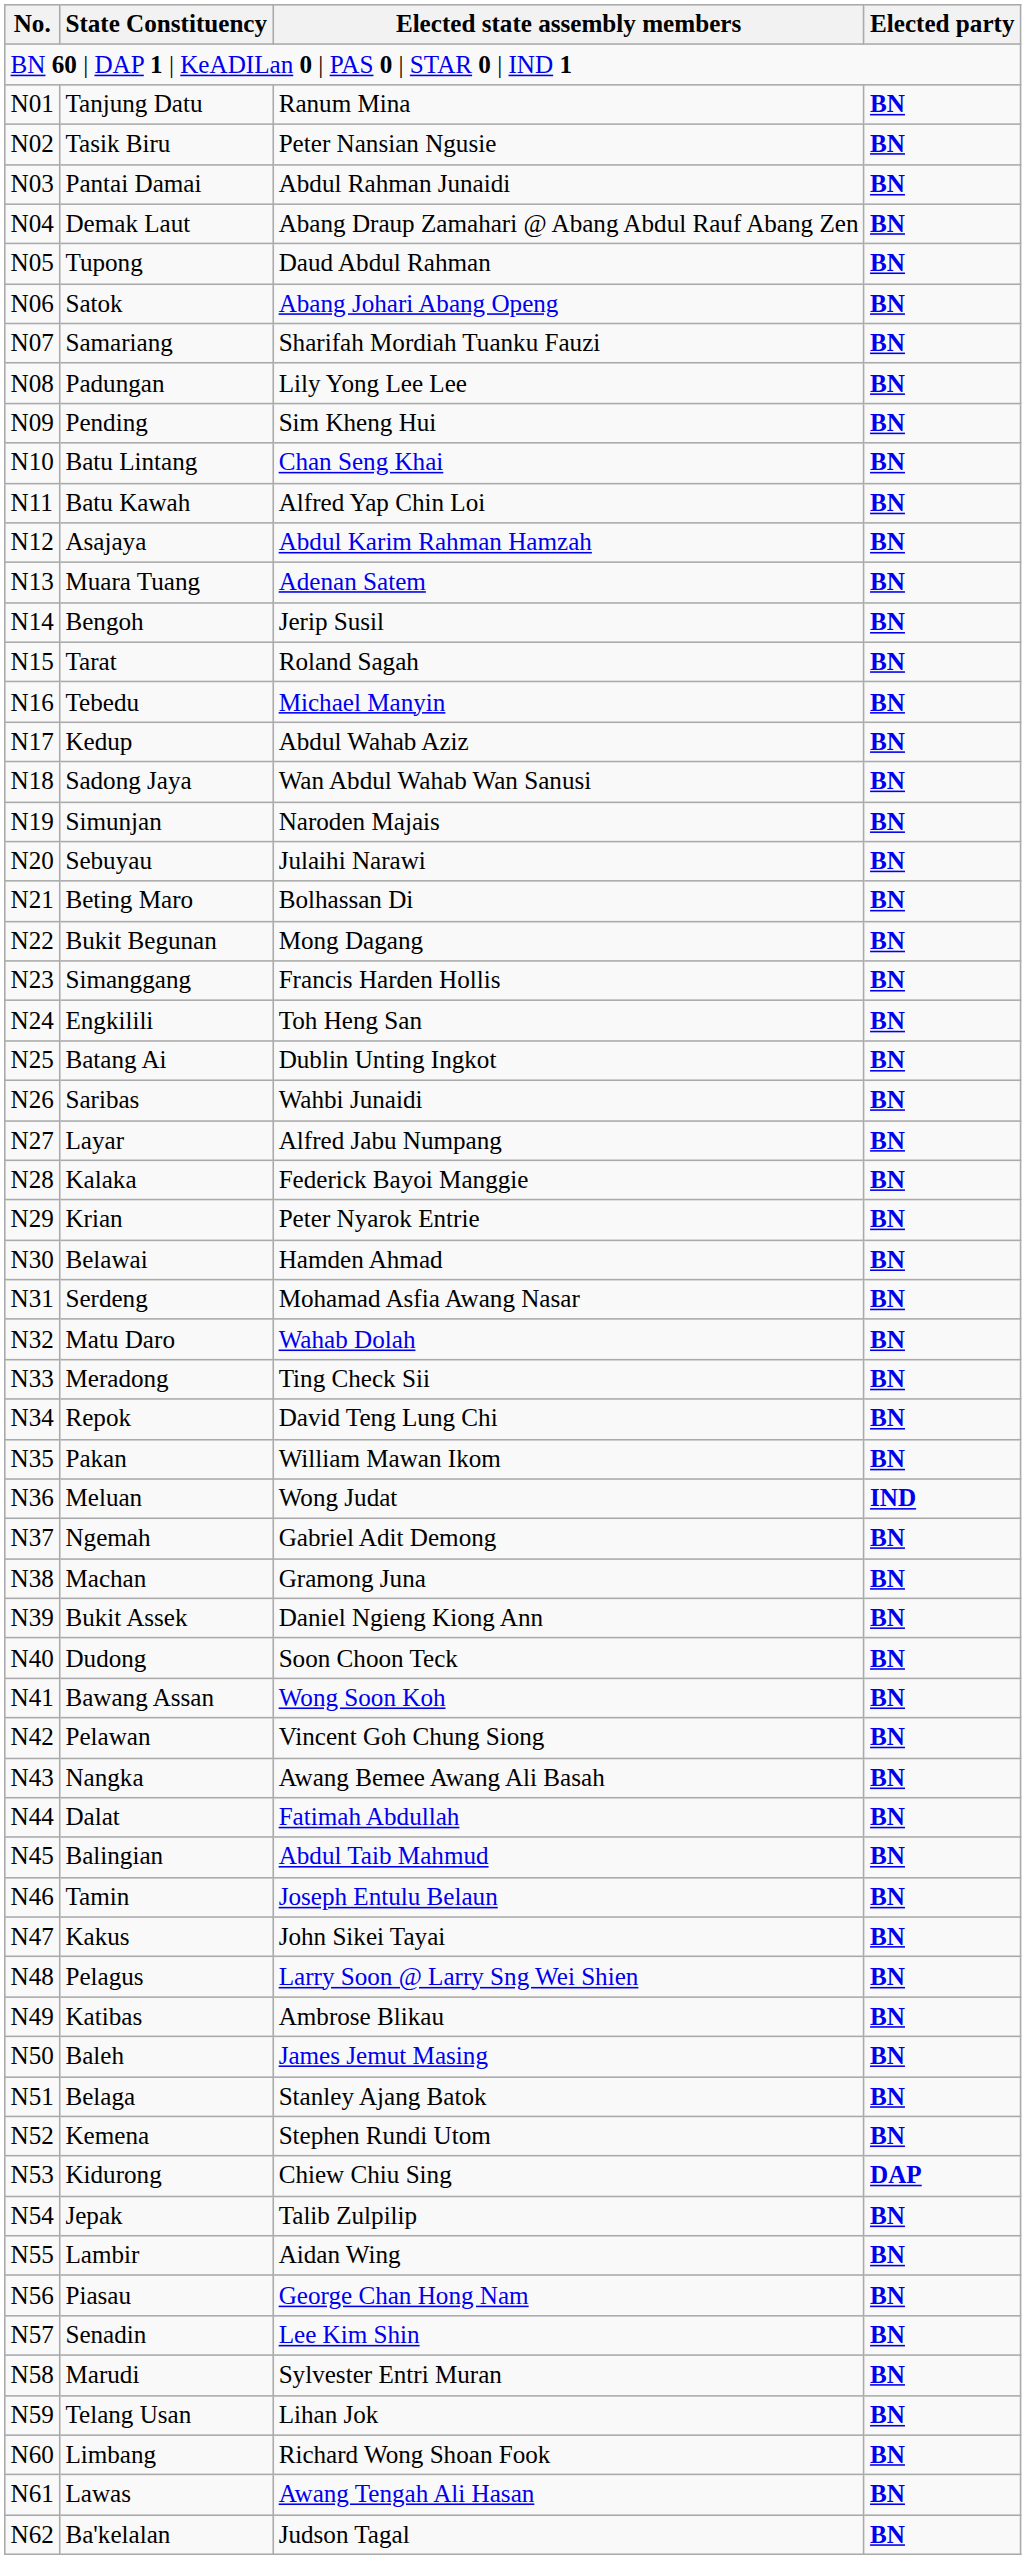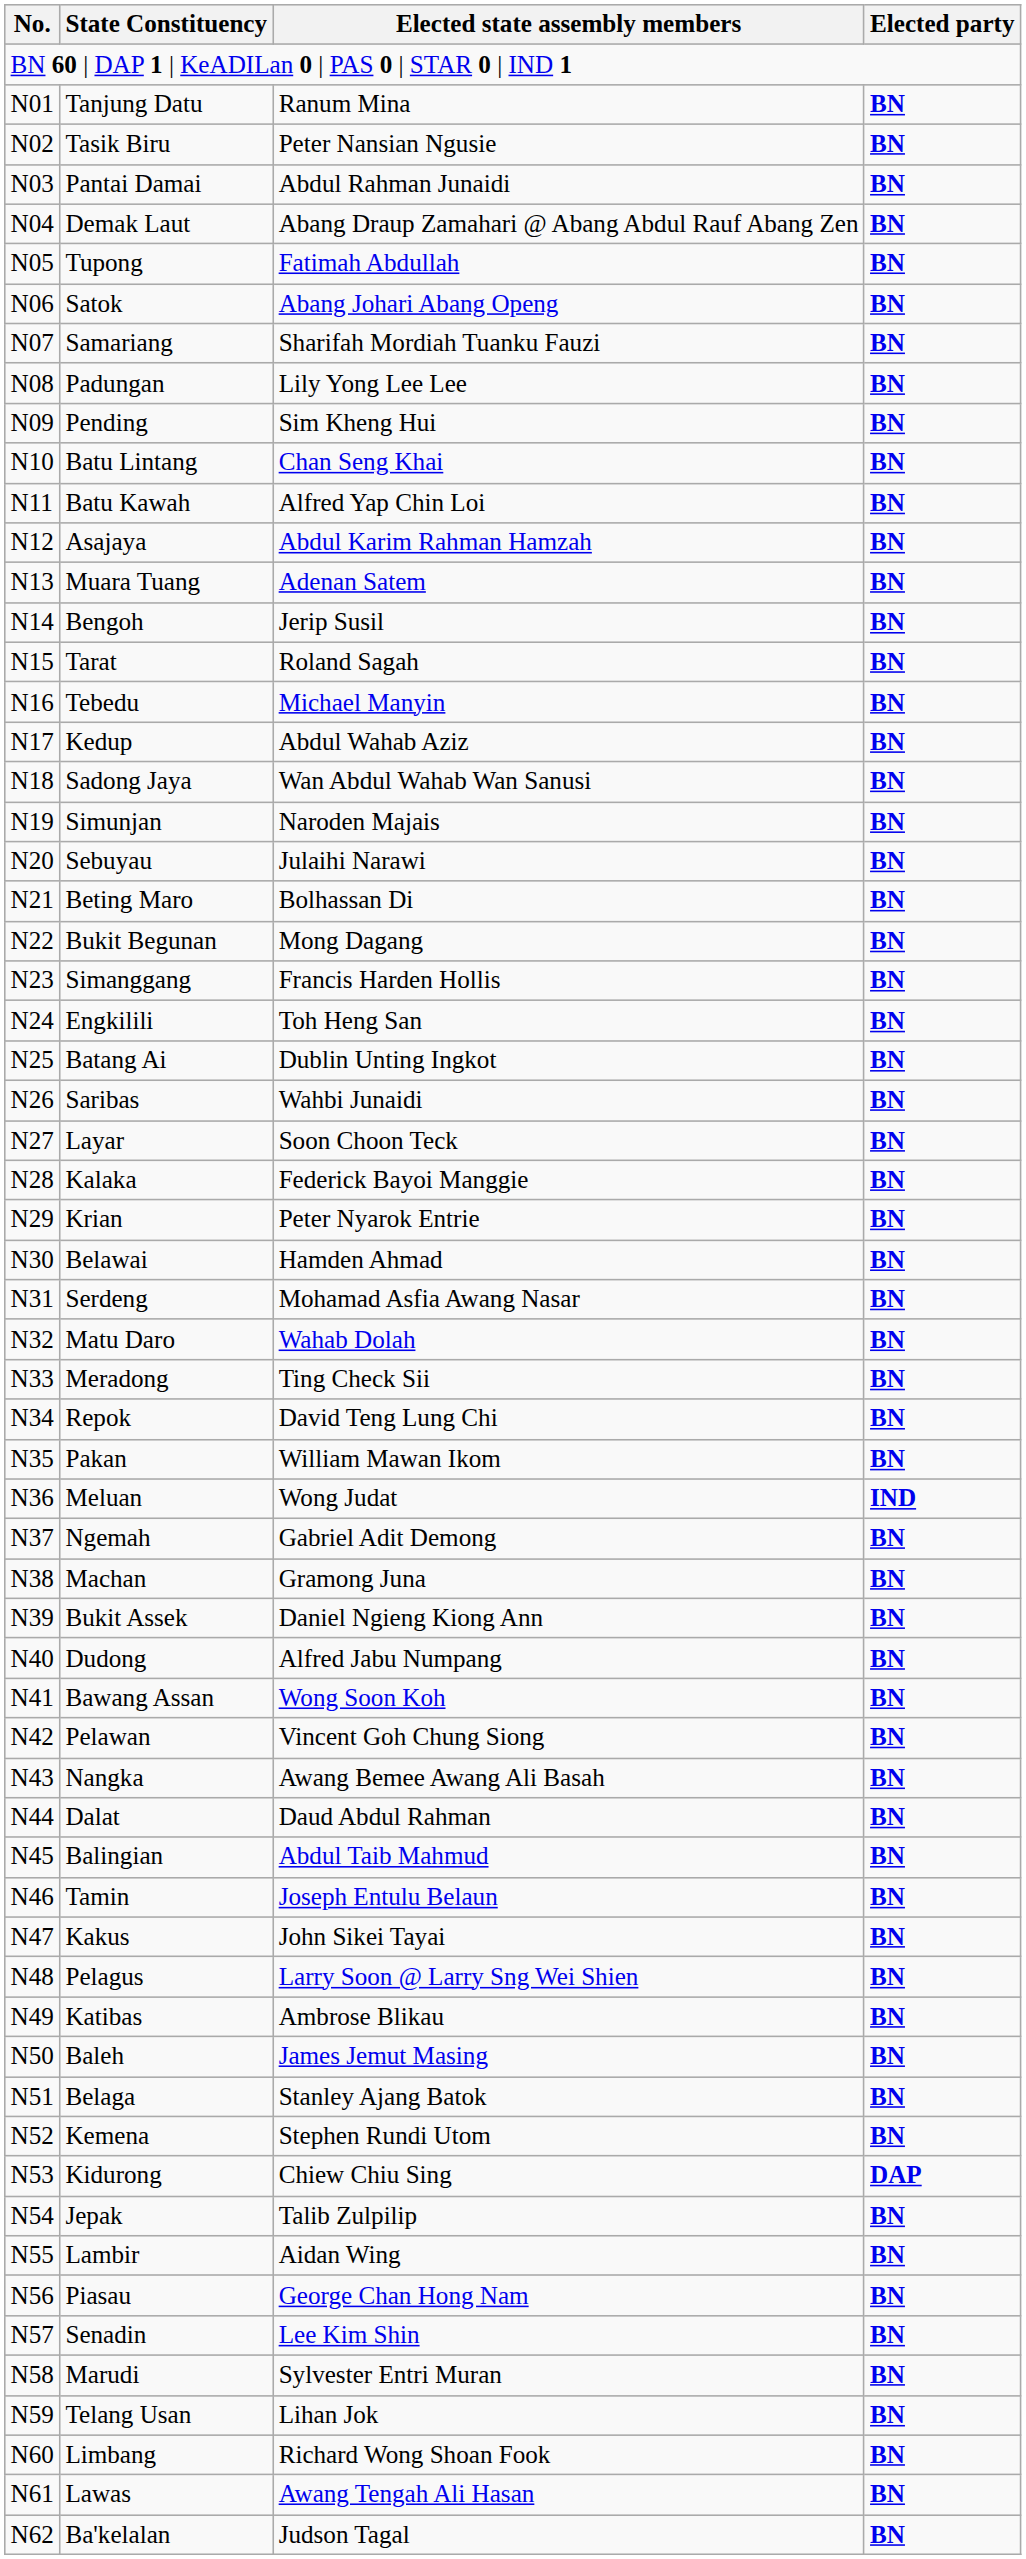(385, 263) Daud Abdul Rahman -> (369, 263) Fatimah Abdullah
(390, 1139) Alfred Jabu Numpang -> (368, 1139) Soon Choon Teck
(368, 1657) Soon Choon Teck -> (390, 1657) Alfred Jabu Numpang
(369, 1817) Fatimah Abdullah -> (385, 1817) Daud Abdul Rahman
